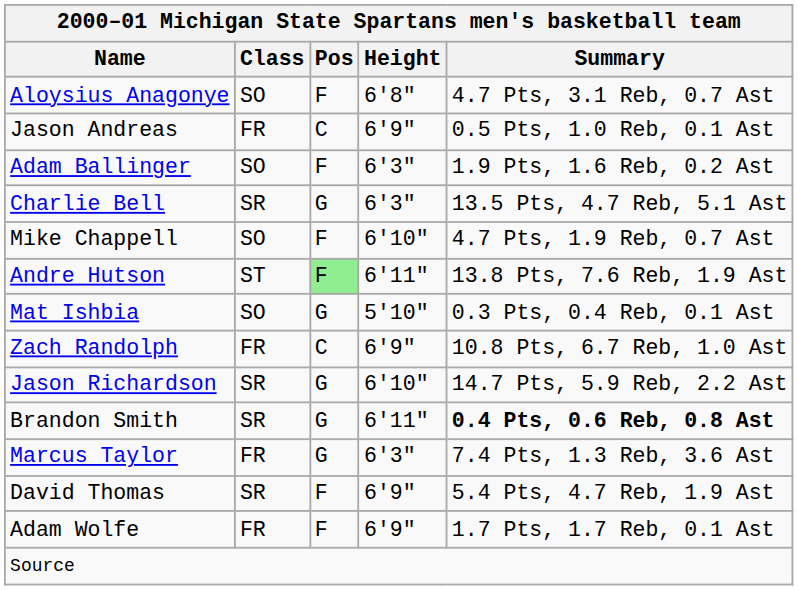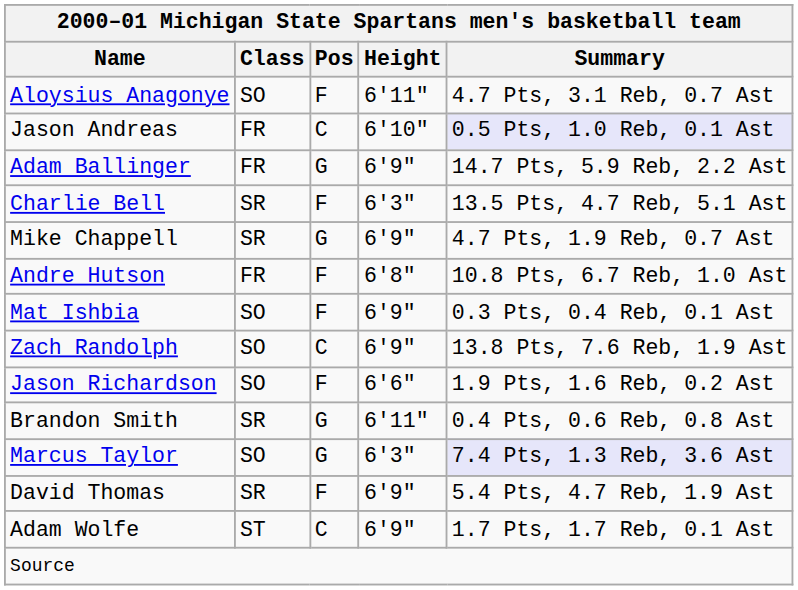(390, 95) 6'8" -> (396, 95) 6'11"
(390, 131) 6'9" -> (396, 131) 6'10"
(613, 131) no background -> (613, 131) lavender background
(253, 167) SO -> (253, 167) FR
(321, 167) F -> (321, 167) G
(390, 167) 6'3" -> (390, 167) 6'9"
(613, 167) 1.9 Pts, 1.6 Reb, 0.2 Ast -> (620, 167) 14.7 Pts, 5.9 Reb, 2.2 Ast
(321, 204) G -> (321, 204) F
(253, 240) SO -> (253, 240) SR
(321, 240) F -> (321, 240) G
(396, 240) 6'10" -> (390, 240) 6'9"
(253, 276) ST -> (253, 276) FR
(321, 276) lightgreen background -> (321, 276) no background
(396, 276) 6'11" -> (390, 276) 6'8"
(620, 276) 13.8 Pts, 7.6 Reb, 1.9 Ast -> (620, 276) 10.8 Pts, 6.7 Reb, 1.0 Ast
(321, 312) G -> (321, 312) F
(396, 312) 5'10" -> (390, 312) 6'9"
(253, 348) FR -> (253, 348) SO
(620, 348) 10.8 Pts, 6.7 Reb, 1.0 Ast -> (620, 348) 13.8 Pts, 7.6 Reb, 1.9 Ast
(253, 384) SR -> (253, 384) SO
(321, 384) G -> (321, 384) F
(396, 384) 6'10" -> (390, 384) 6'6"
(620, 384) 14.7 Pts, 5.9 Reb, 2.2 Ast -> (613, 384) 1.9 Pts, 1.6 Reb, 0.2 Ast
(613, 421) bold -> (613, 421) normal
(253, 457) FR -> (253, 457) SO
(613, 457) no background -> (613, 457) lavender background
(253, 529) FR -> (253, 529) ST
(321, 529) F -> (321, 529) C
